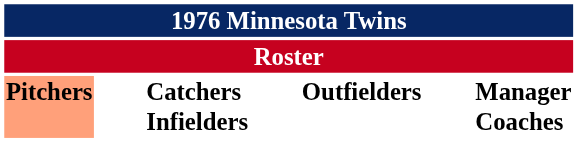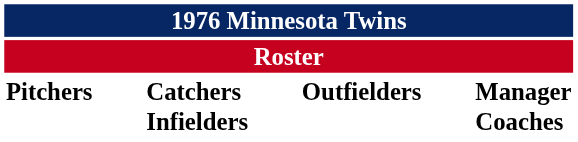(49, 91) lightsalmon background -> (49, 91) no background
